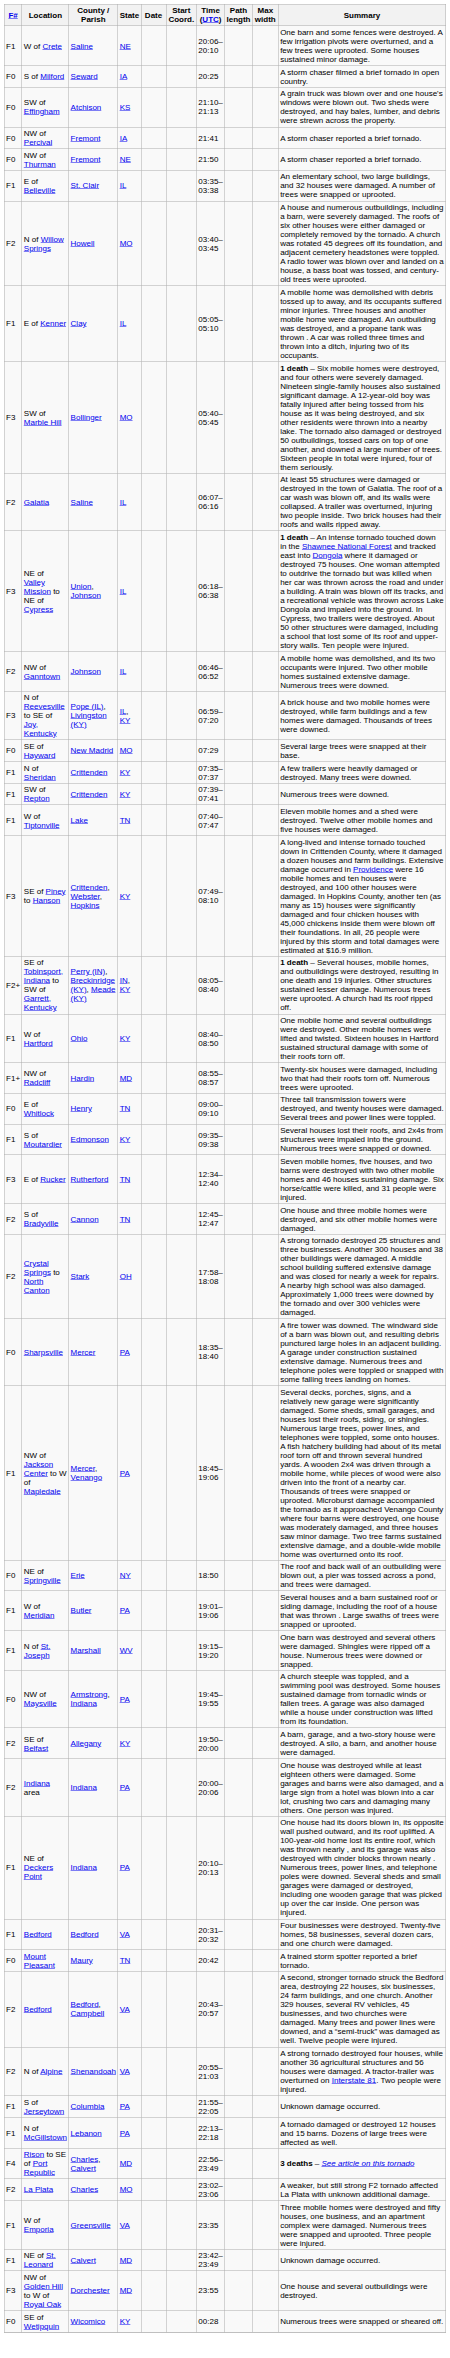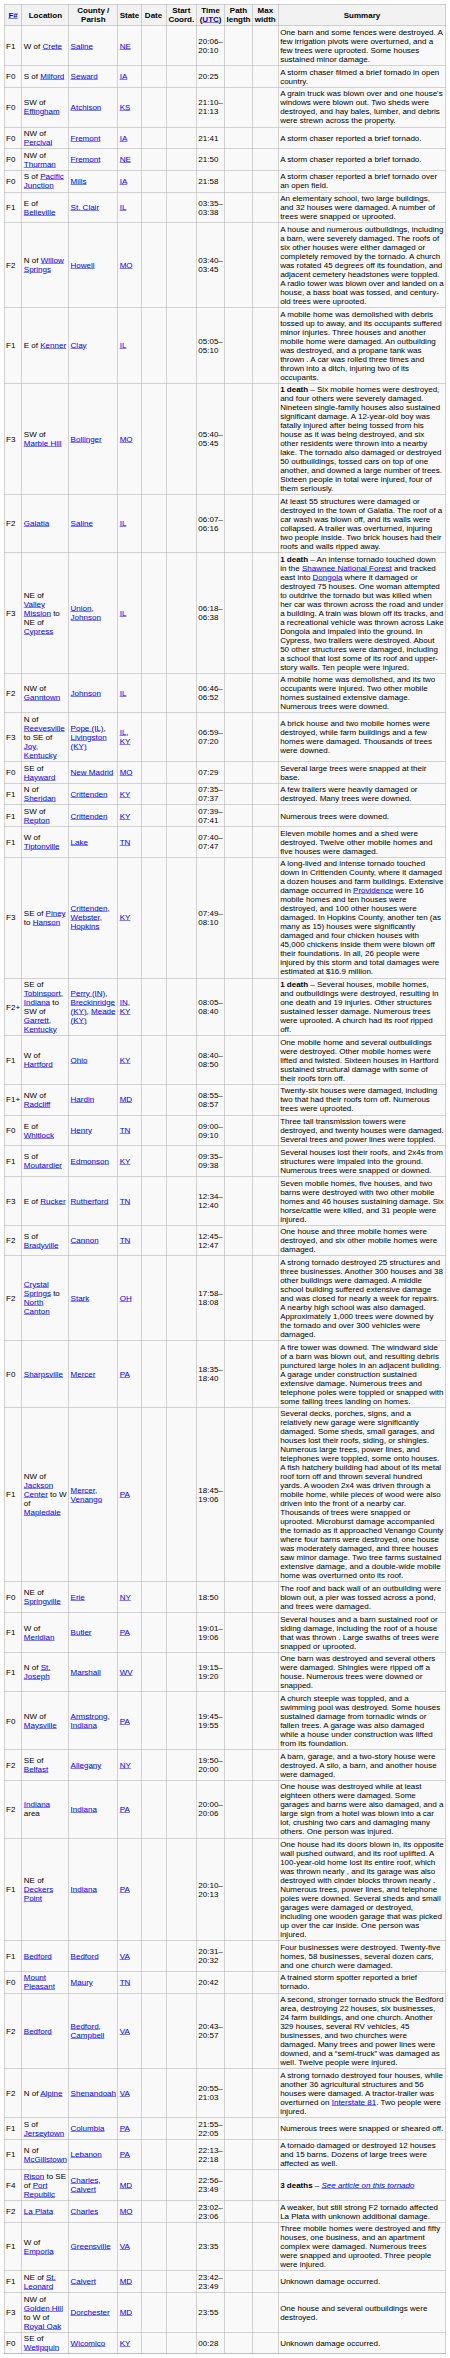+ row: (44, 181)
(125, 1743) KY -> (125, 1765) NY
(330, 2106) Unknown damage occurred. -> (362, 2128) Numerous trees were snapped or sheared off.
(362, 2321) Numerous trees were snapped or sheared off. -> (330, 2343) Unknown damage occurred.
